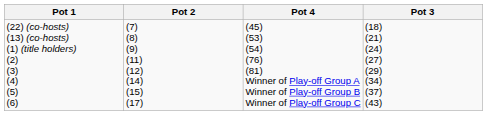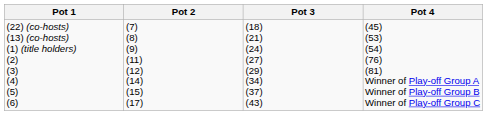columns swapped: (423, 12) <-> (303, 12)
